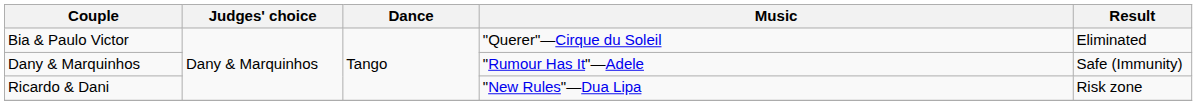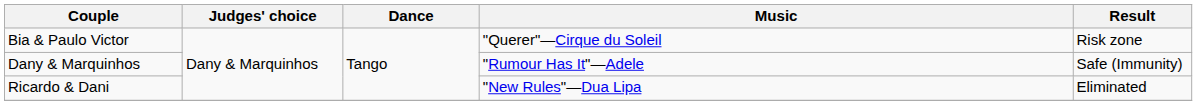(1112, 40) Eliminated -> (1109, 40) Risk zone
(1109, 87) Risk zone -> (1112, 87) Eliminated
